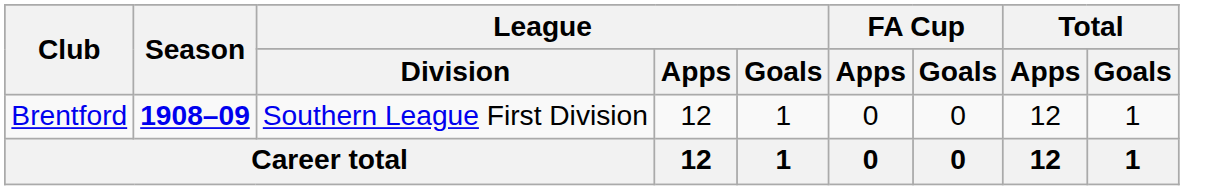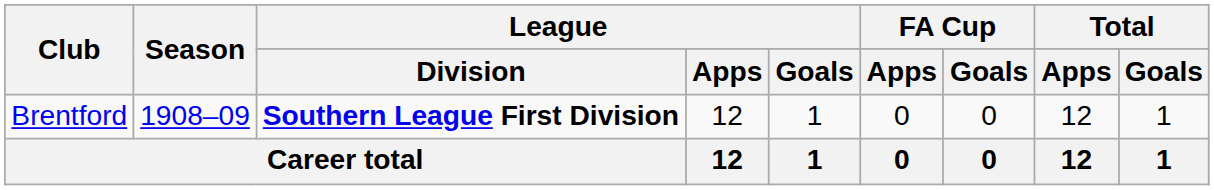(195, 116) bold -> (195, 116) normal
(455, 116) normal -> (471, 116) bold
